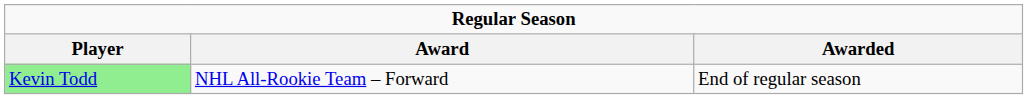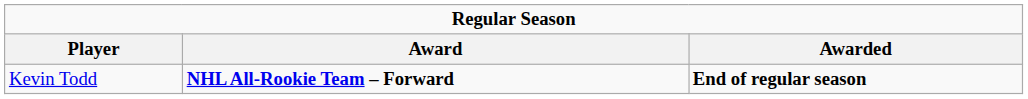(53, 78) lightgreen background -> (53, 78) no background
(322, 78) normal -> (320, 78) bold
(779, 78) normal -> (780, 78) bold
